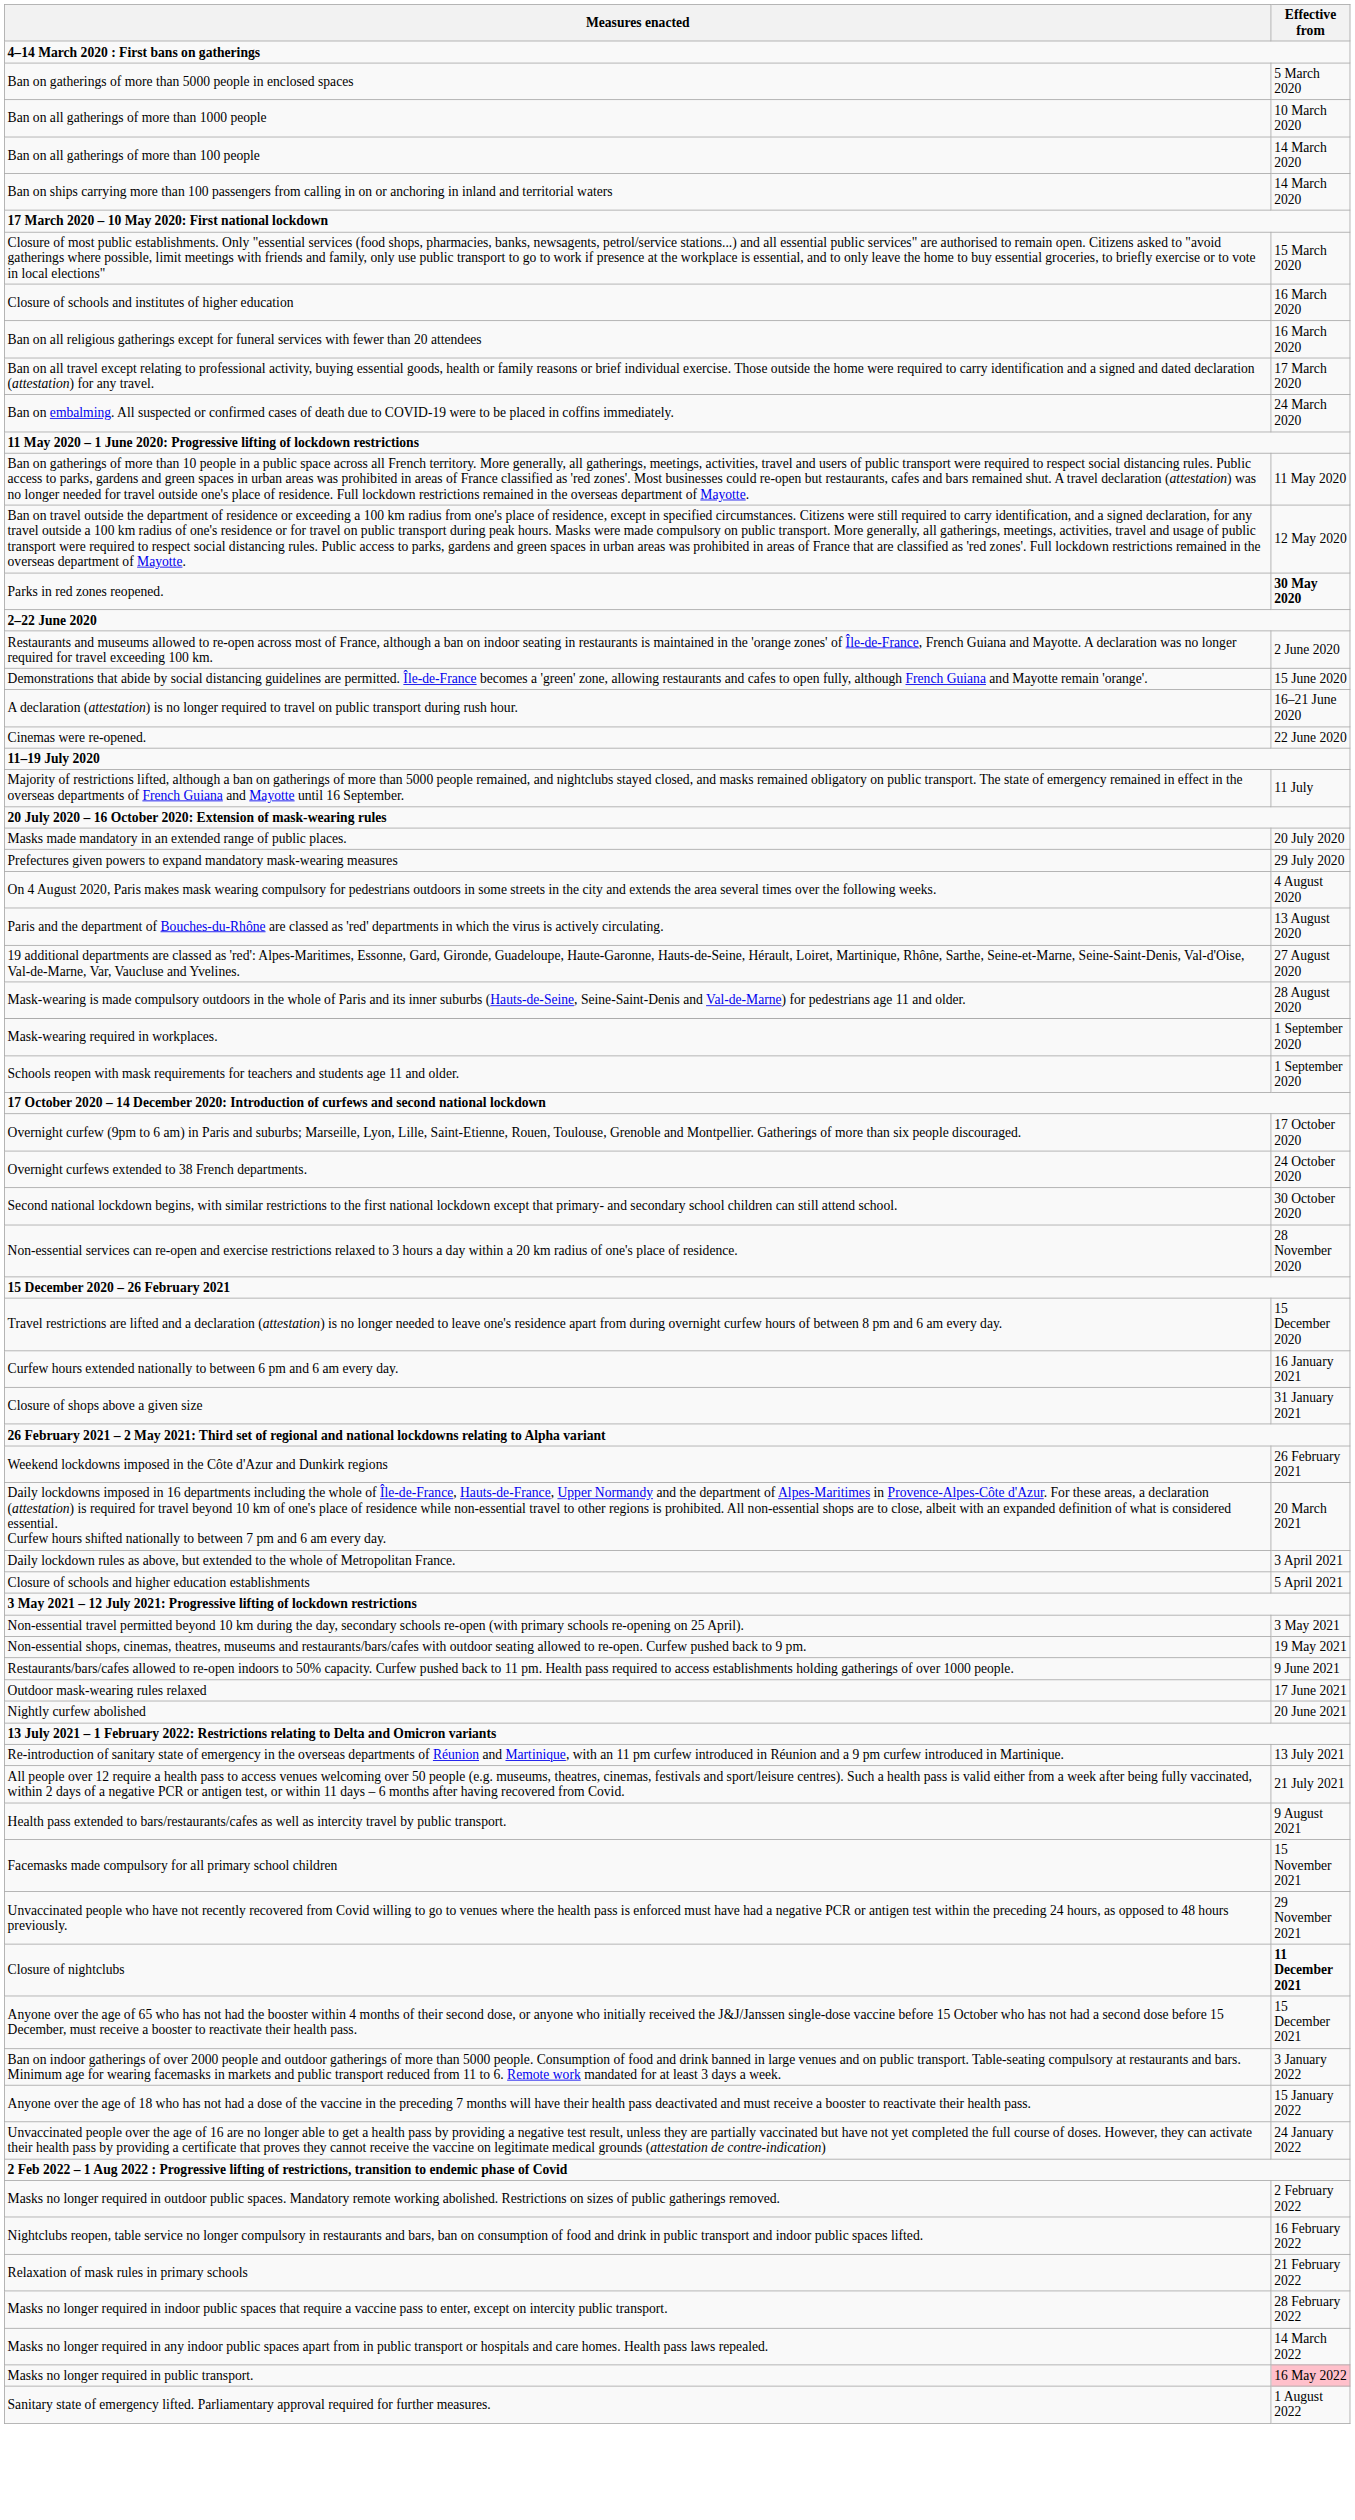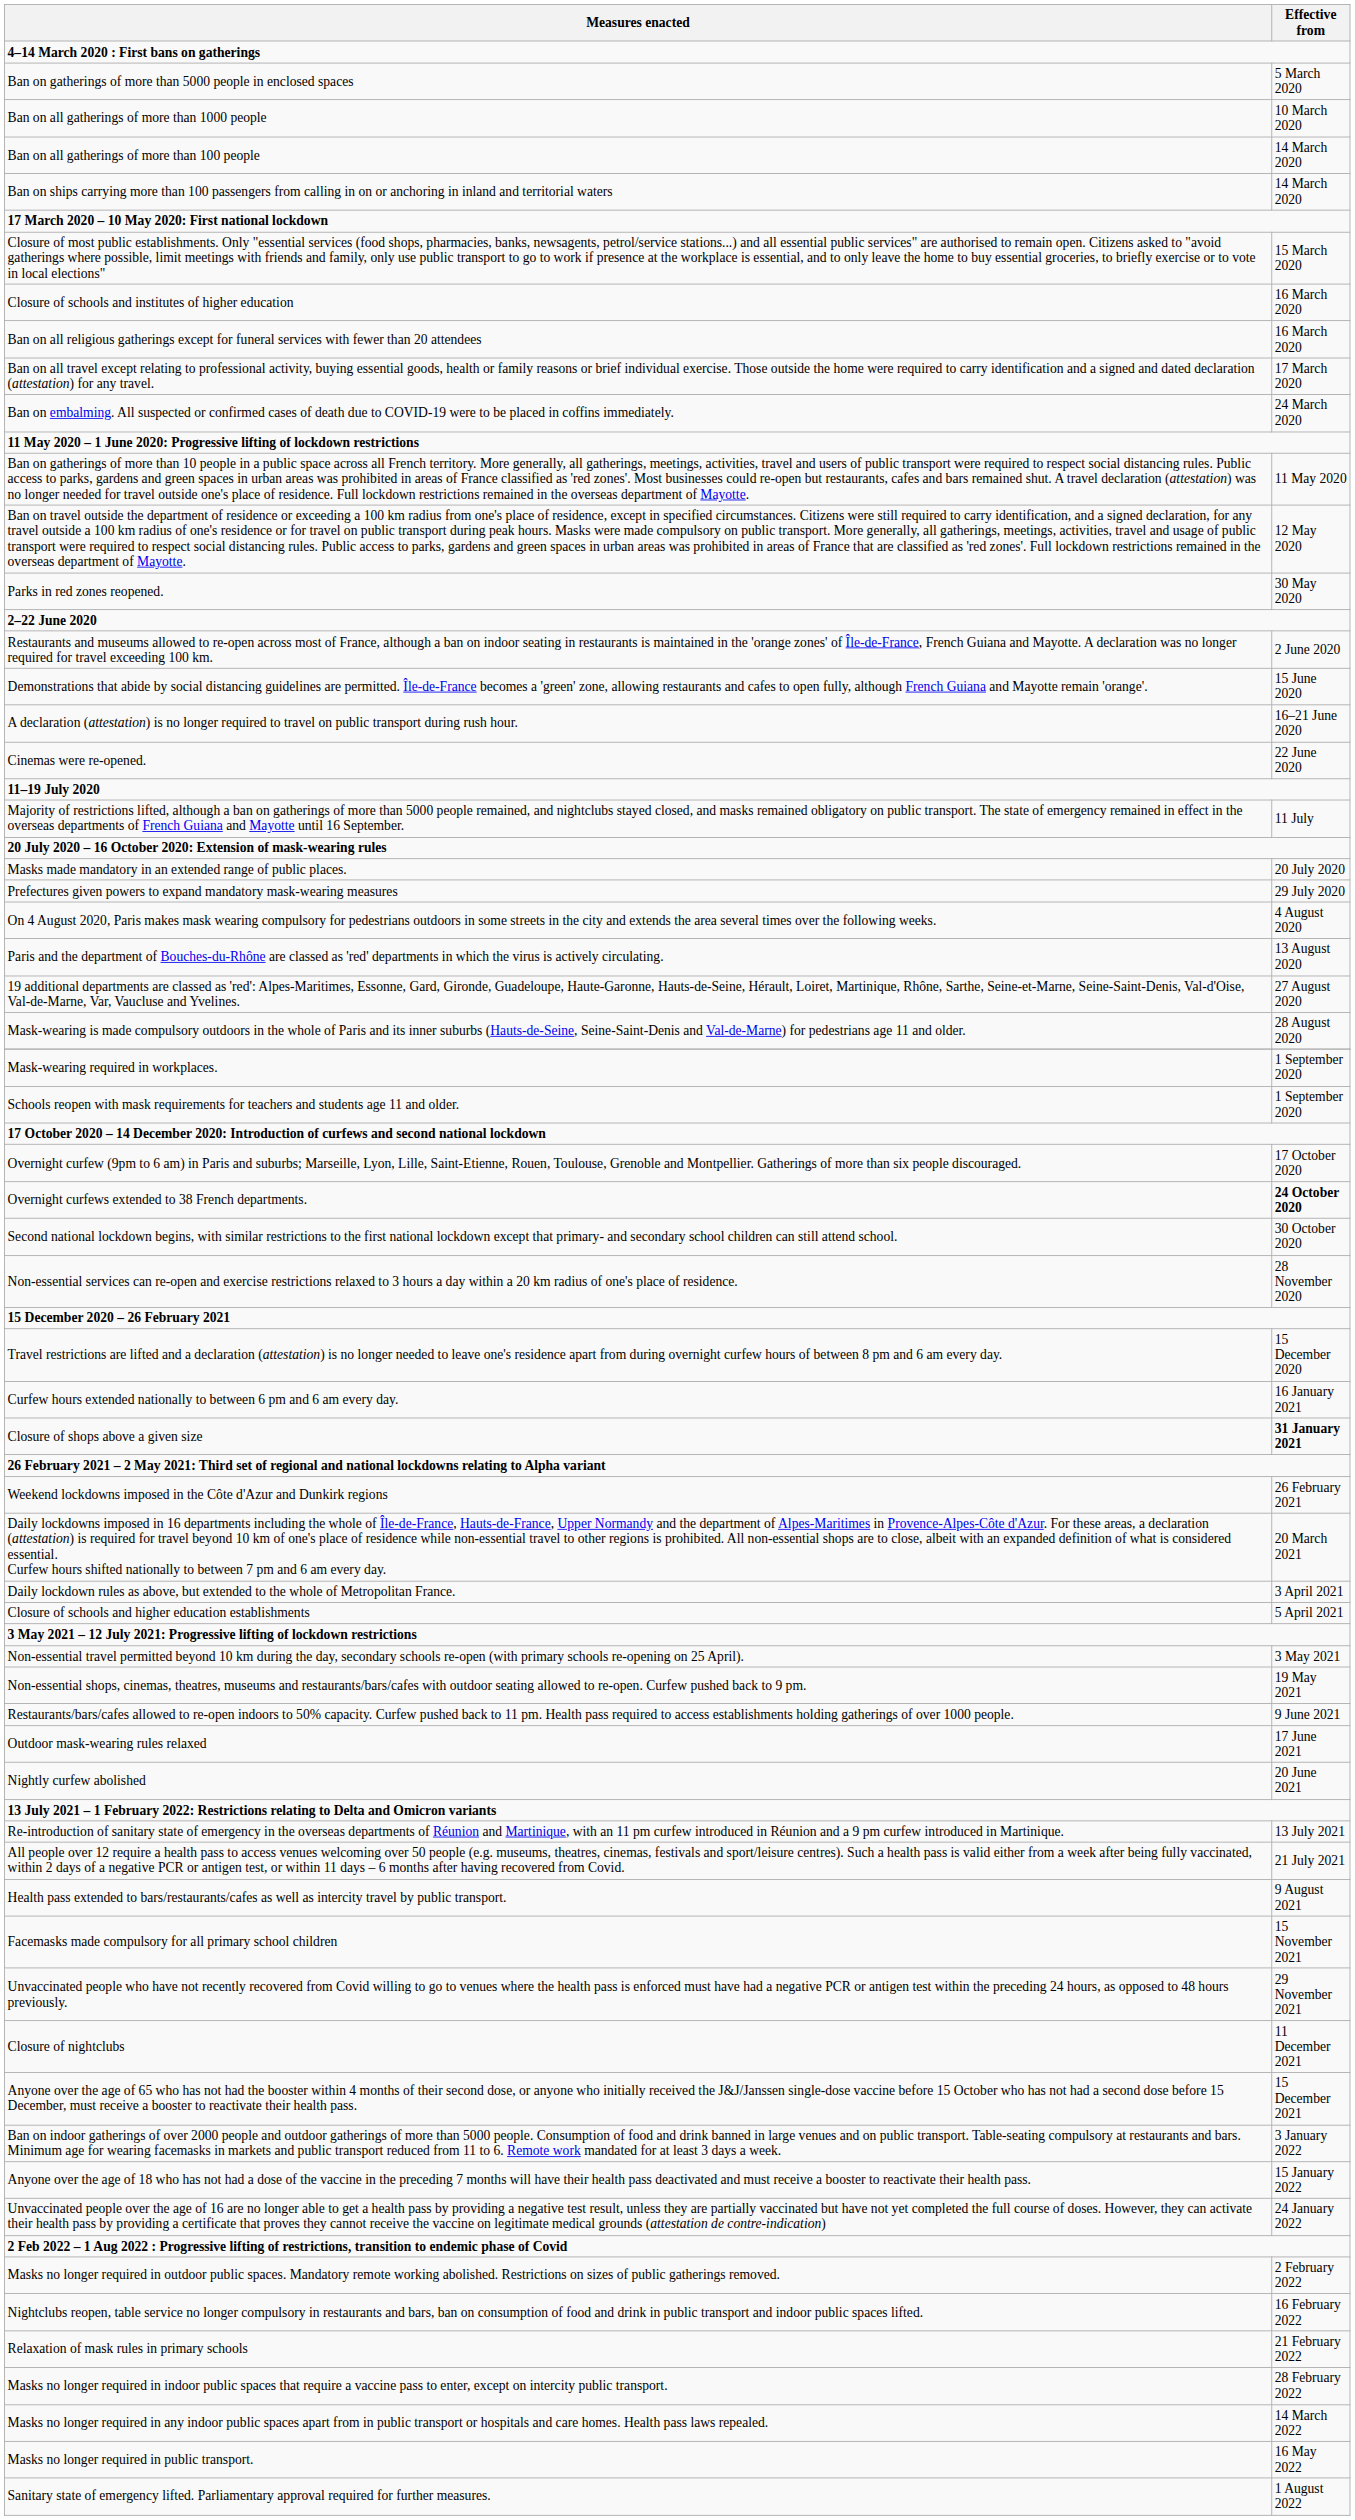(1296, 591) bold -> (1296, 591) normal
(1305, 1169) normal -> (1307, 1199) bold
(1304, 1405) normal -> (1307, 1436) bold
(1304, 1970) bold -> (1303, 2046) normal
(1310, 2375) pink background -> (1296, 2459) no background
